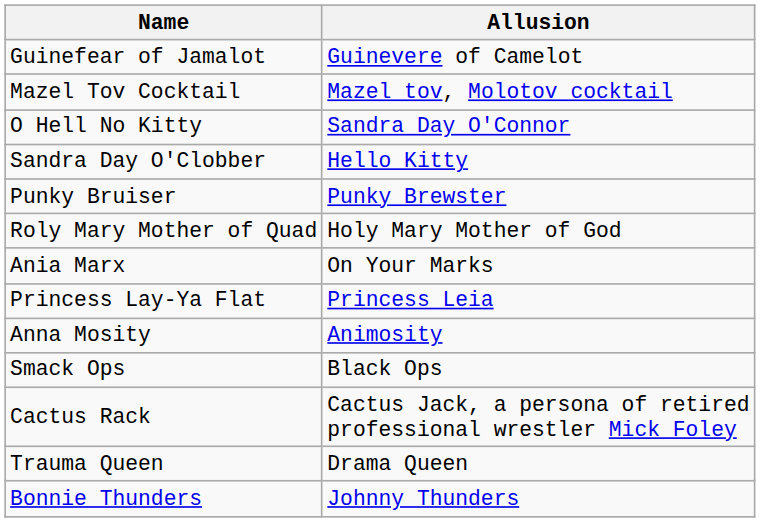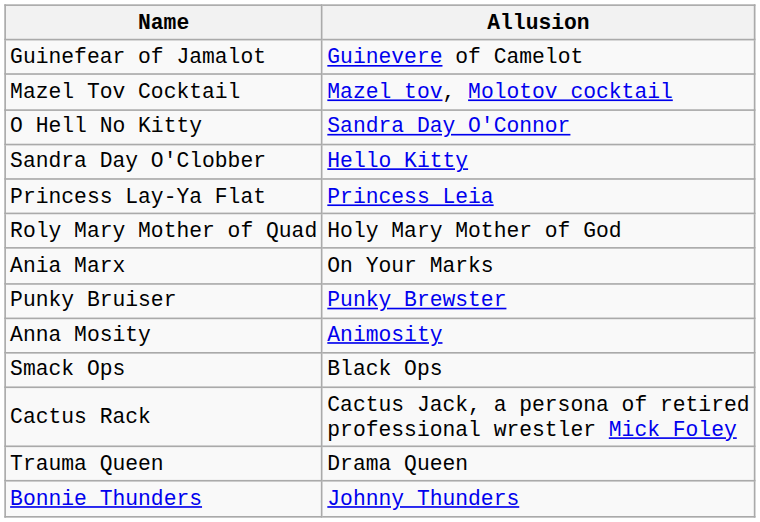rows swapped: (93, 196) <-> (138, 300)
